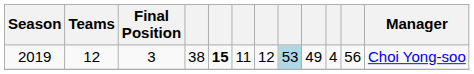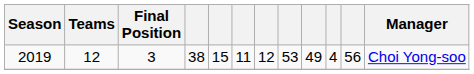(220, 57) bold -> (220, 57) normal
(290, 57) lightblue background -> (290, 57) no background
